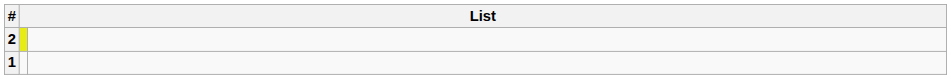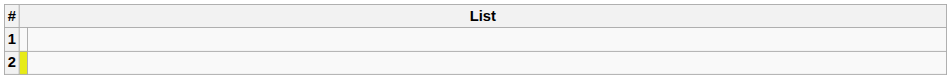rows swapped: (12, 62) <-> (12, 39)
